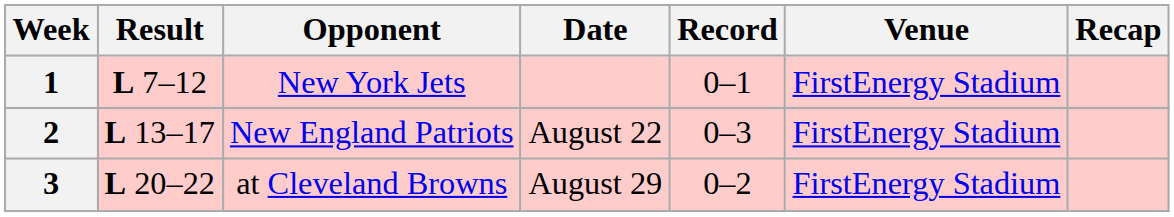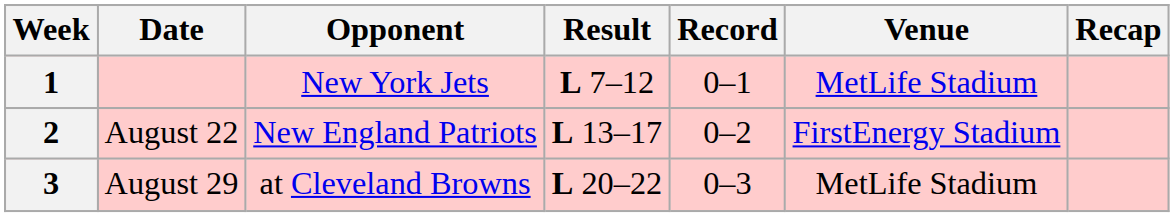columns swapped: (595, 30) <-> (160, 30)
(926, 81) FirstEnergy Stadium -> (926, 81) MetLife Stadium
(727, 132) 0–3 -> (727, 132) 0–2
(727, 183) 0–2 -> (727, 183) 0–3
(926, 183) FirstEnergy Stadium -> (926, 183) MetLife Stadium
